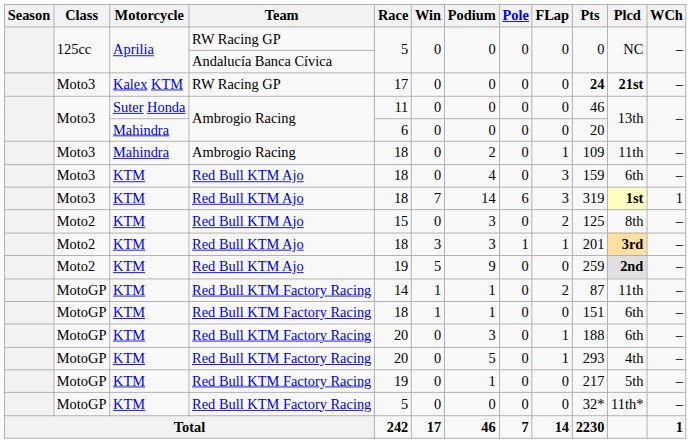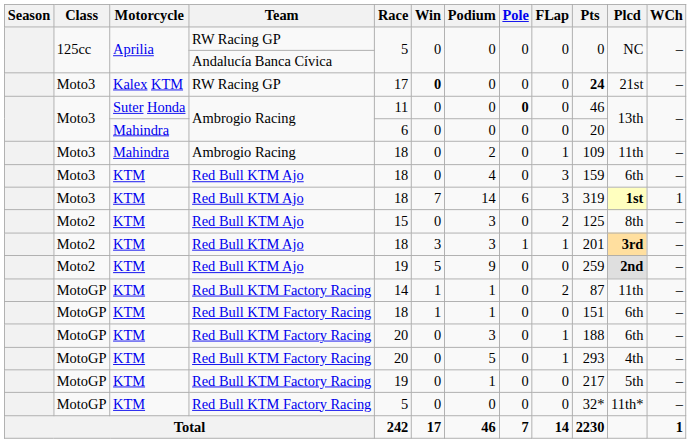(438, 84) normal -> (438, 84) bold
(631, 84) bold -> (631, 84) normal
(525, 107) normal -> (525, 107) bold
